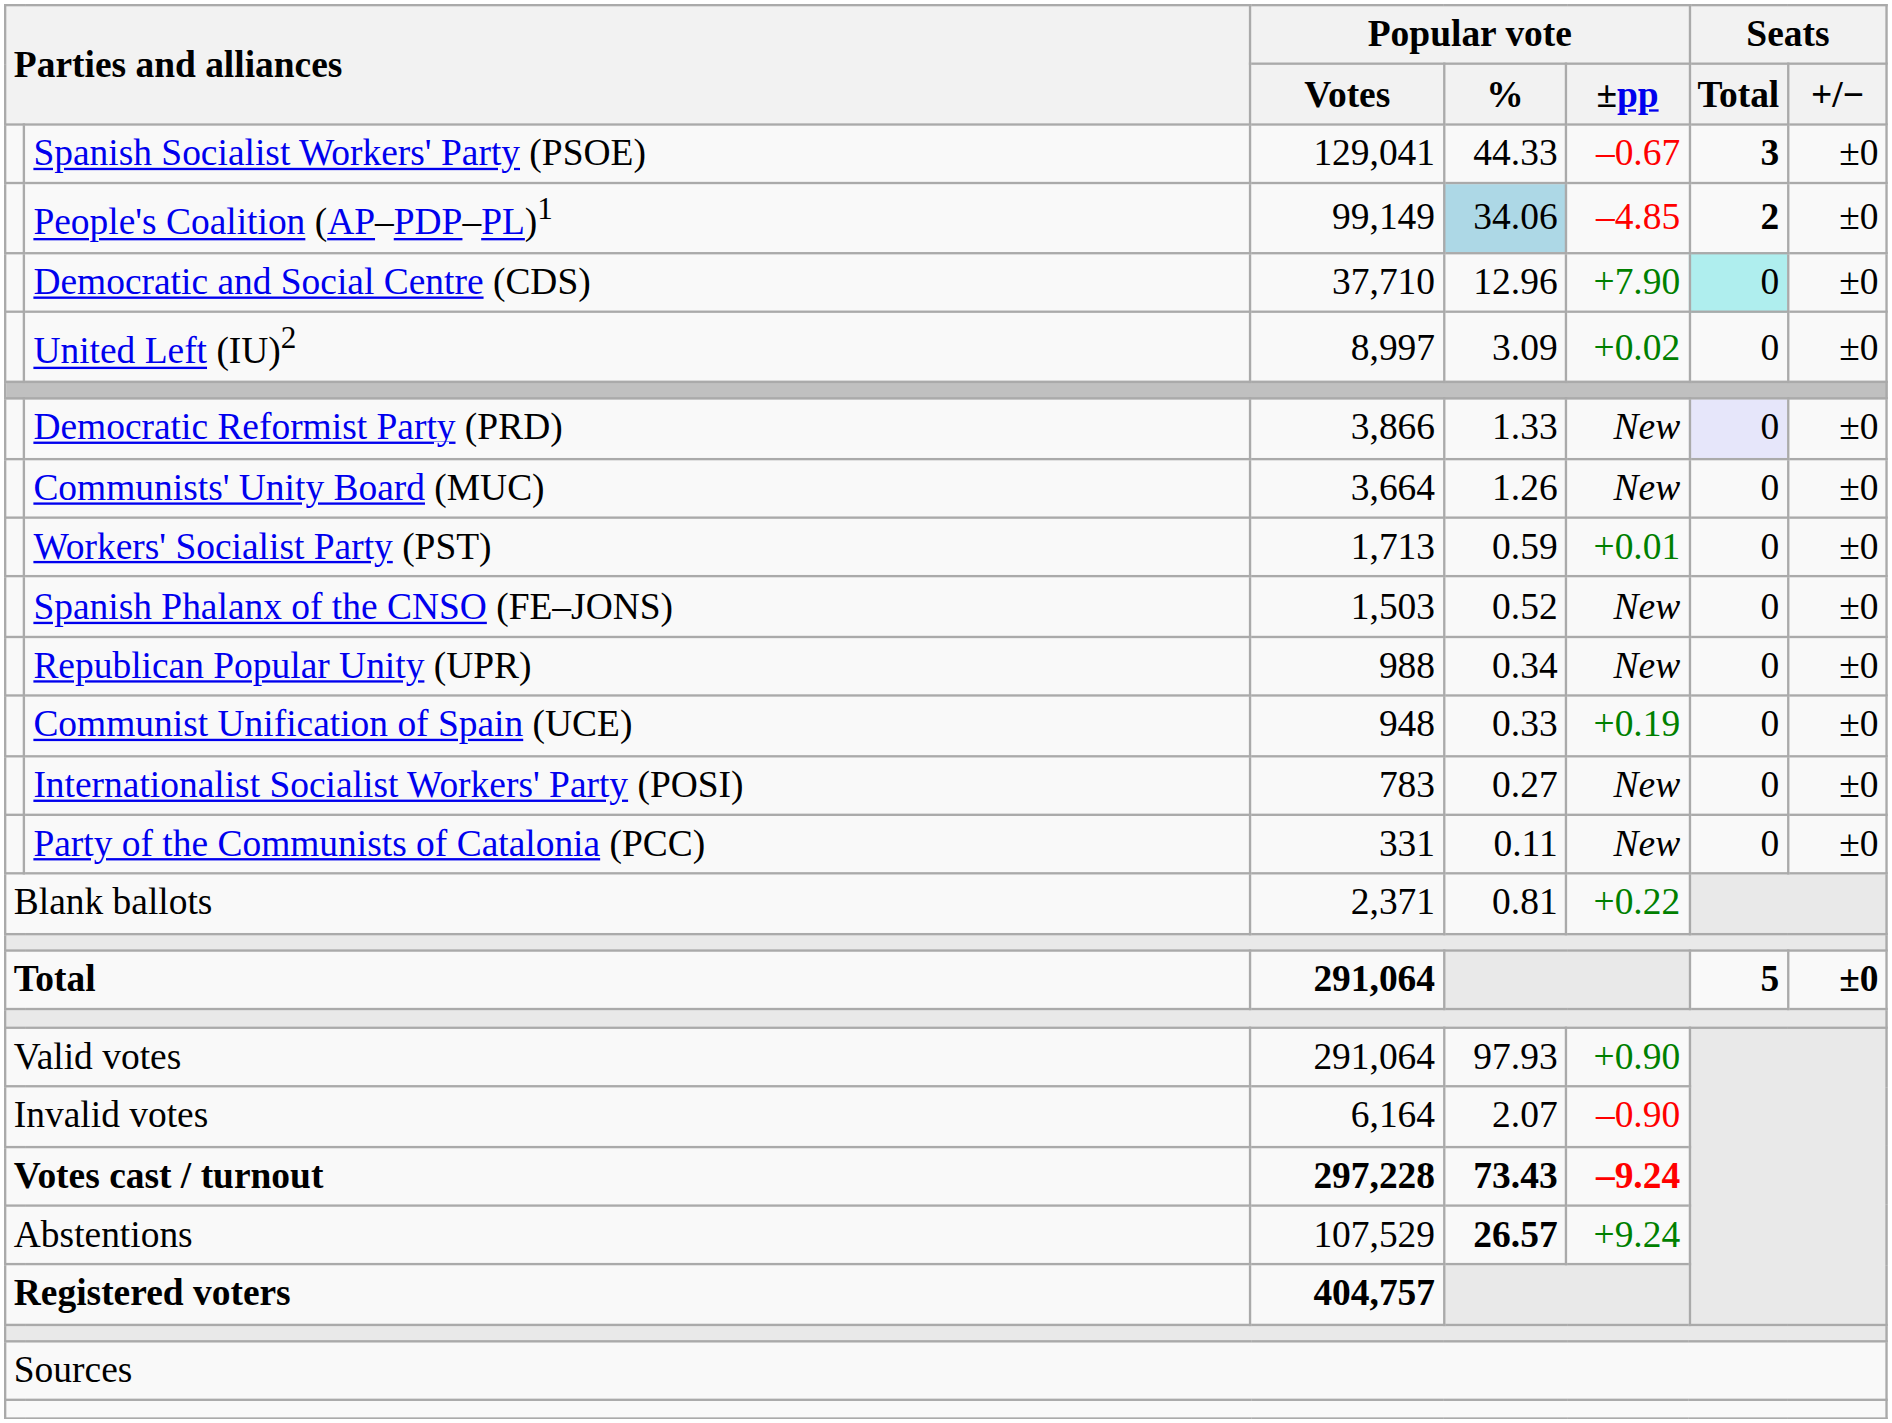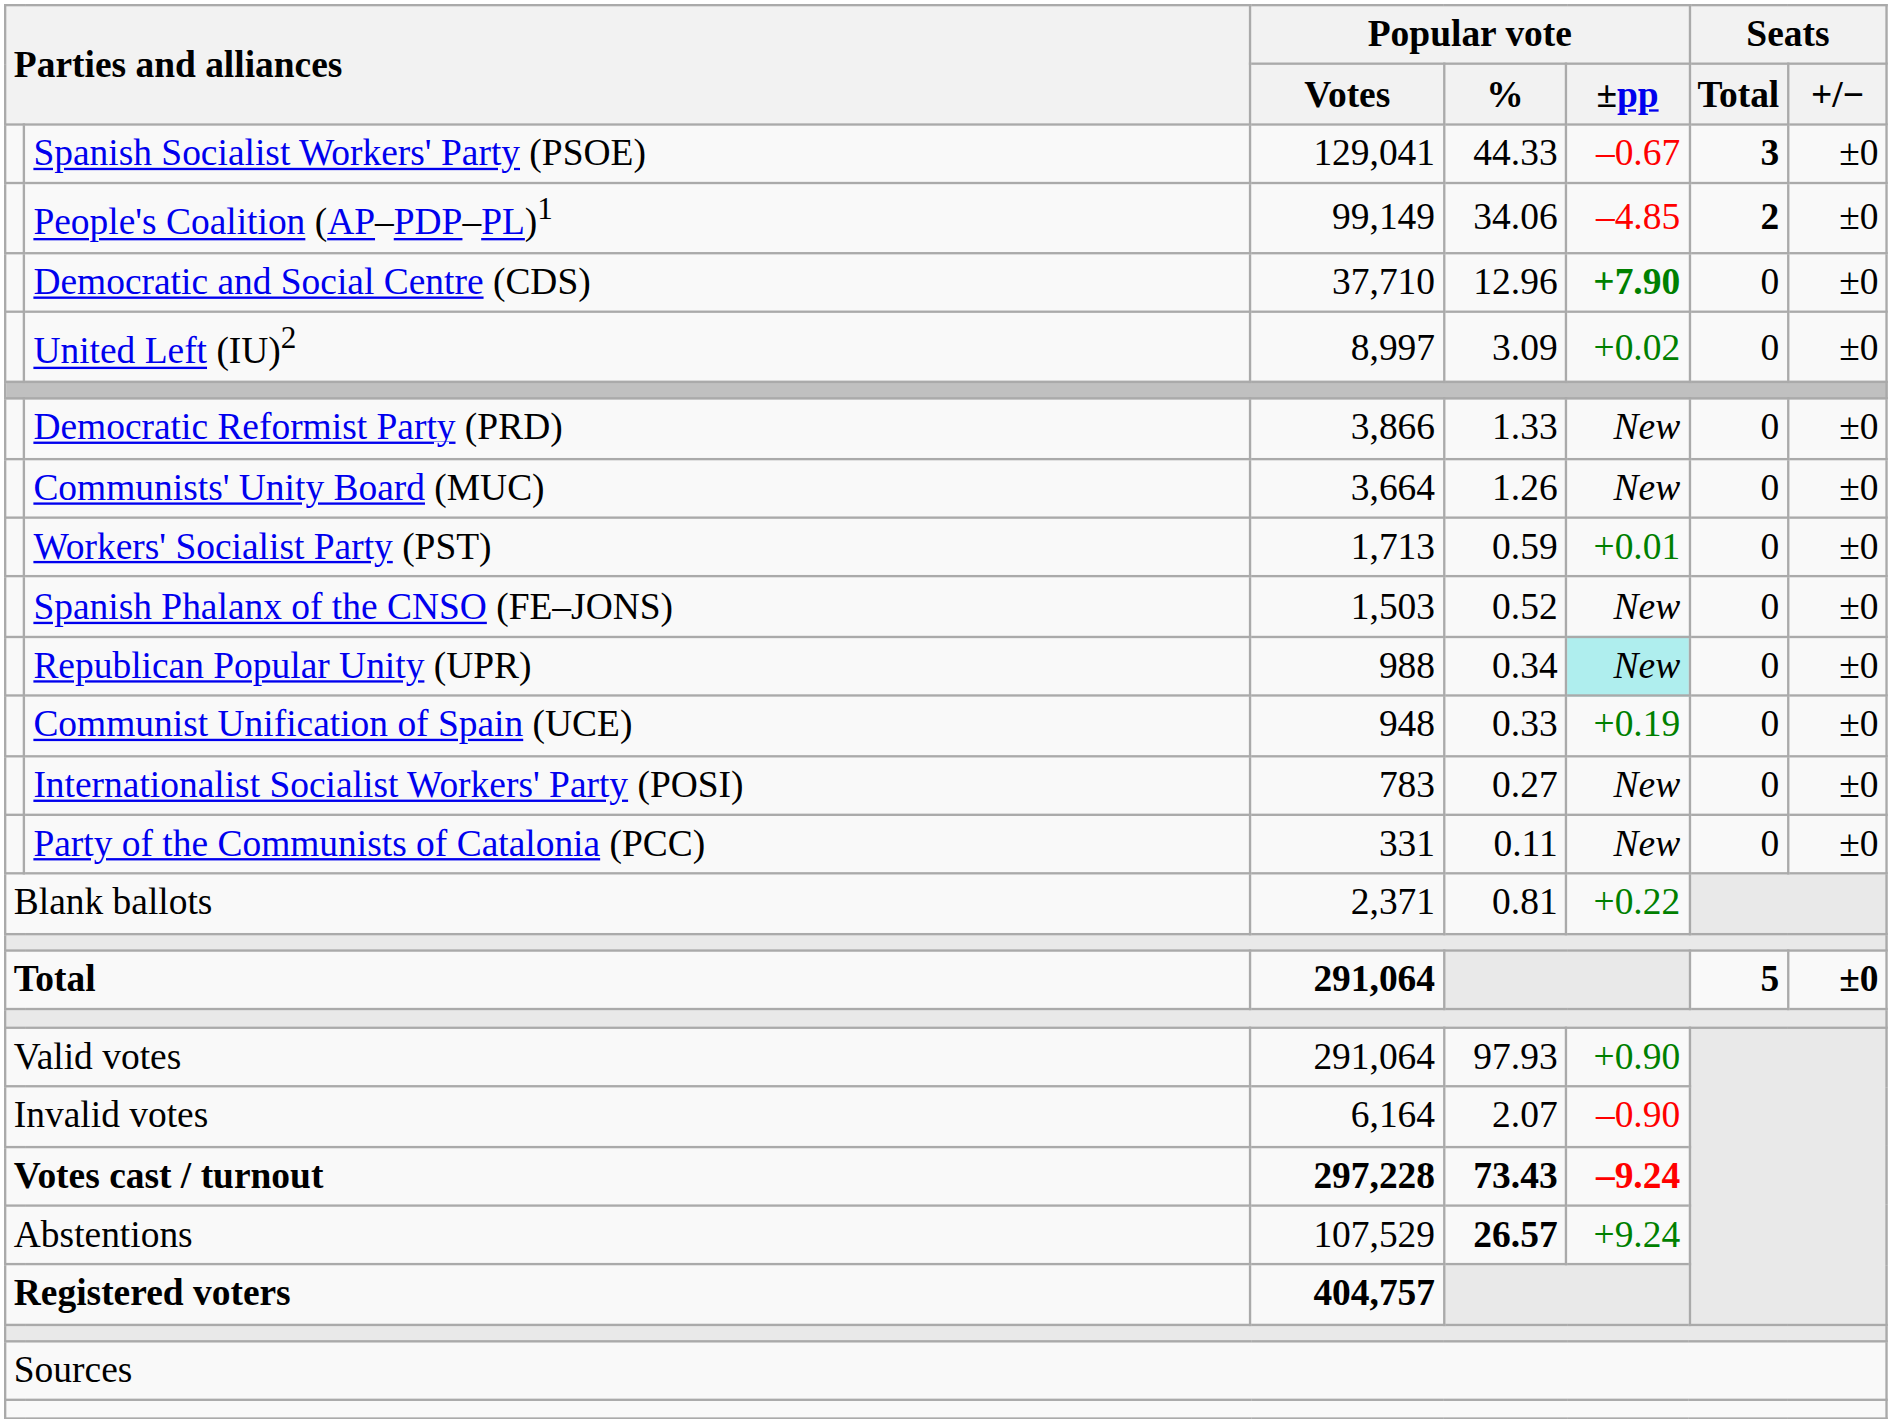(1515, 217) lightblue background -> (1515, 217) no background
(1637, 281) normal -> (1637, 281) bold
(1770, 281) paleturquoise background -> (1770, 281) no background
(1770, 427) lavender background -> (1770, 427) no background
(1647, 665) no background -> (1647, 665) paleturquoise background
